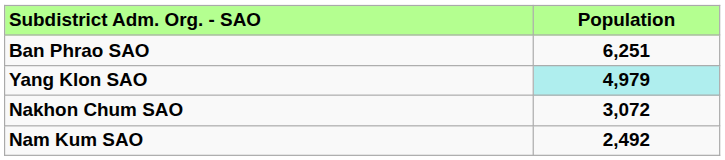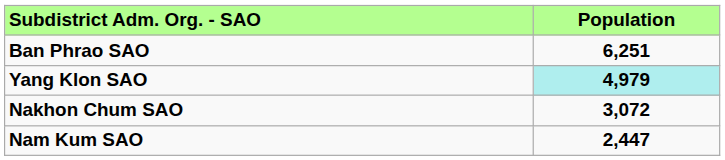(626, 140) 2,492 -> (626, 140) 2,447
